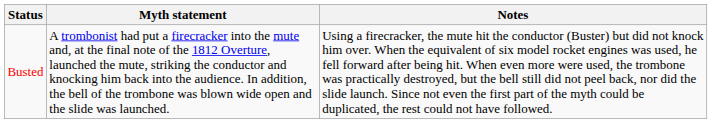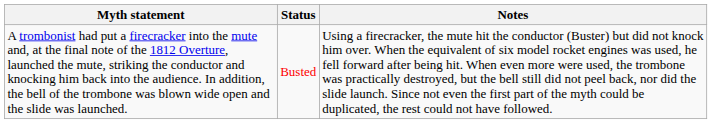columns swapped: (183, 14) <-> (25, 14)
